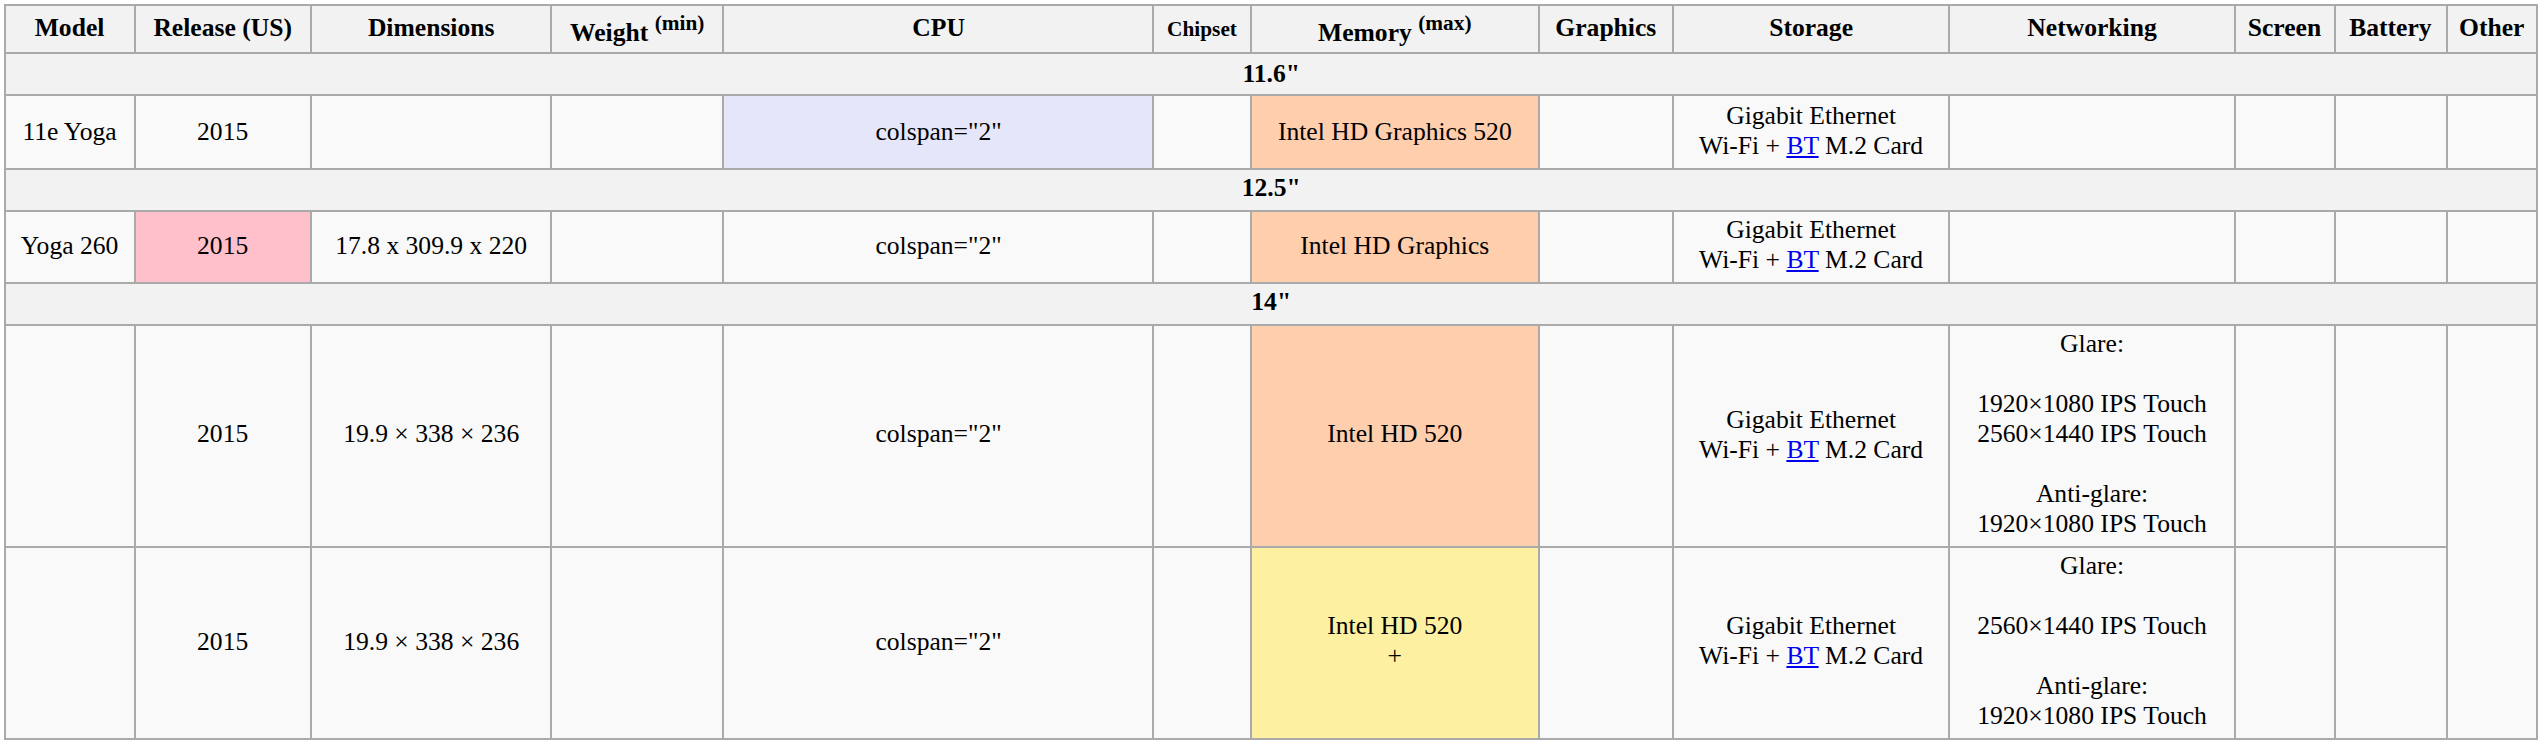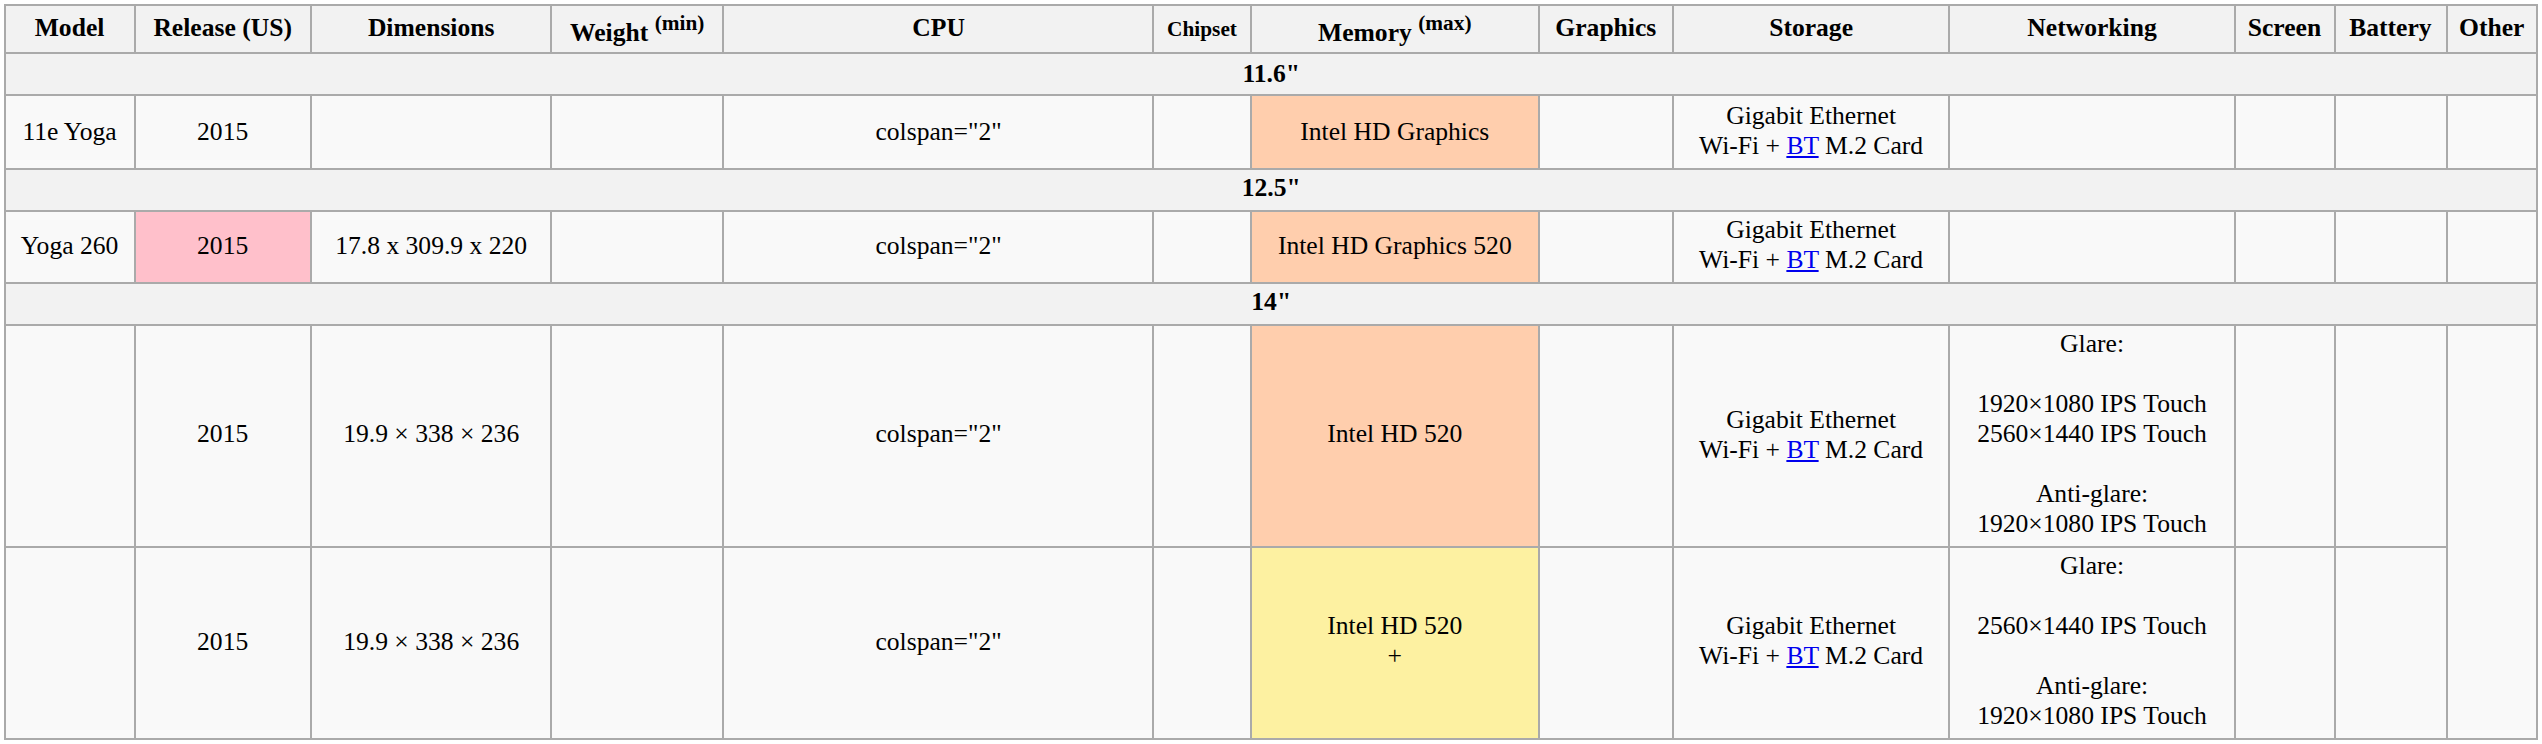(939, 131) lavender background -> (939, 131) no background
(1395, 131) Intel HD Graphics 520 -> (1395, 131) Intel HD Graphics
(1395, 245) Intel HD Graphics -> (1395, 245) Intel HD Graphics 520
